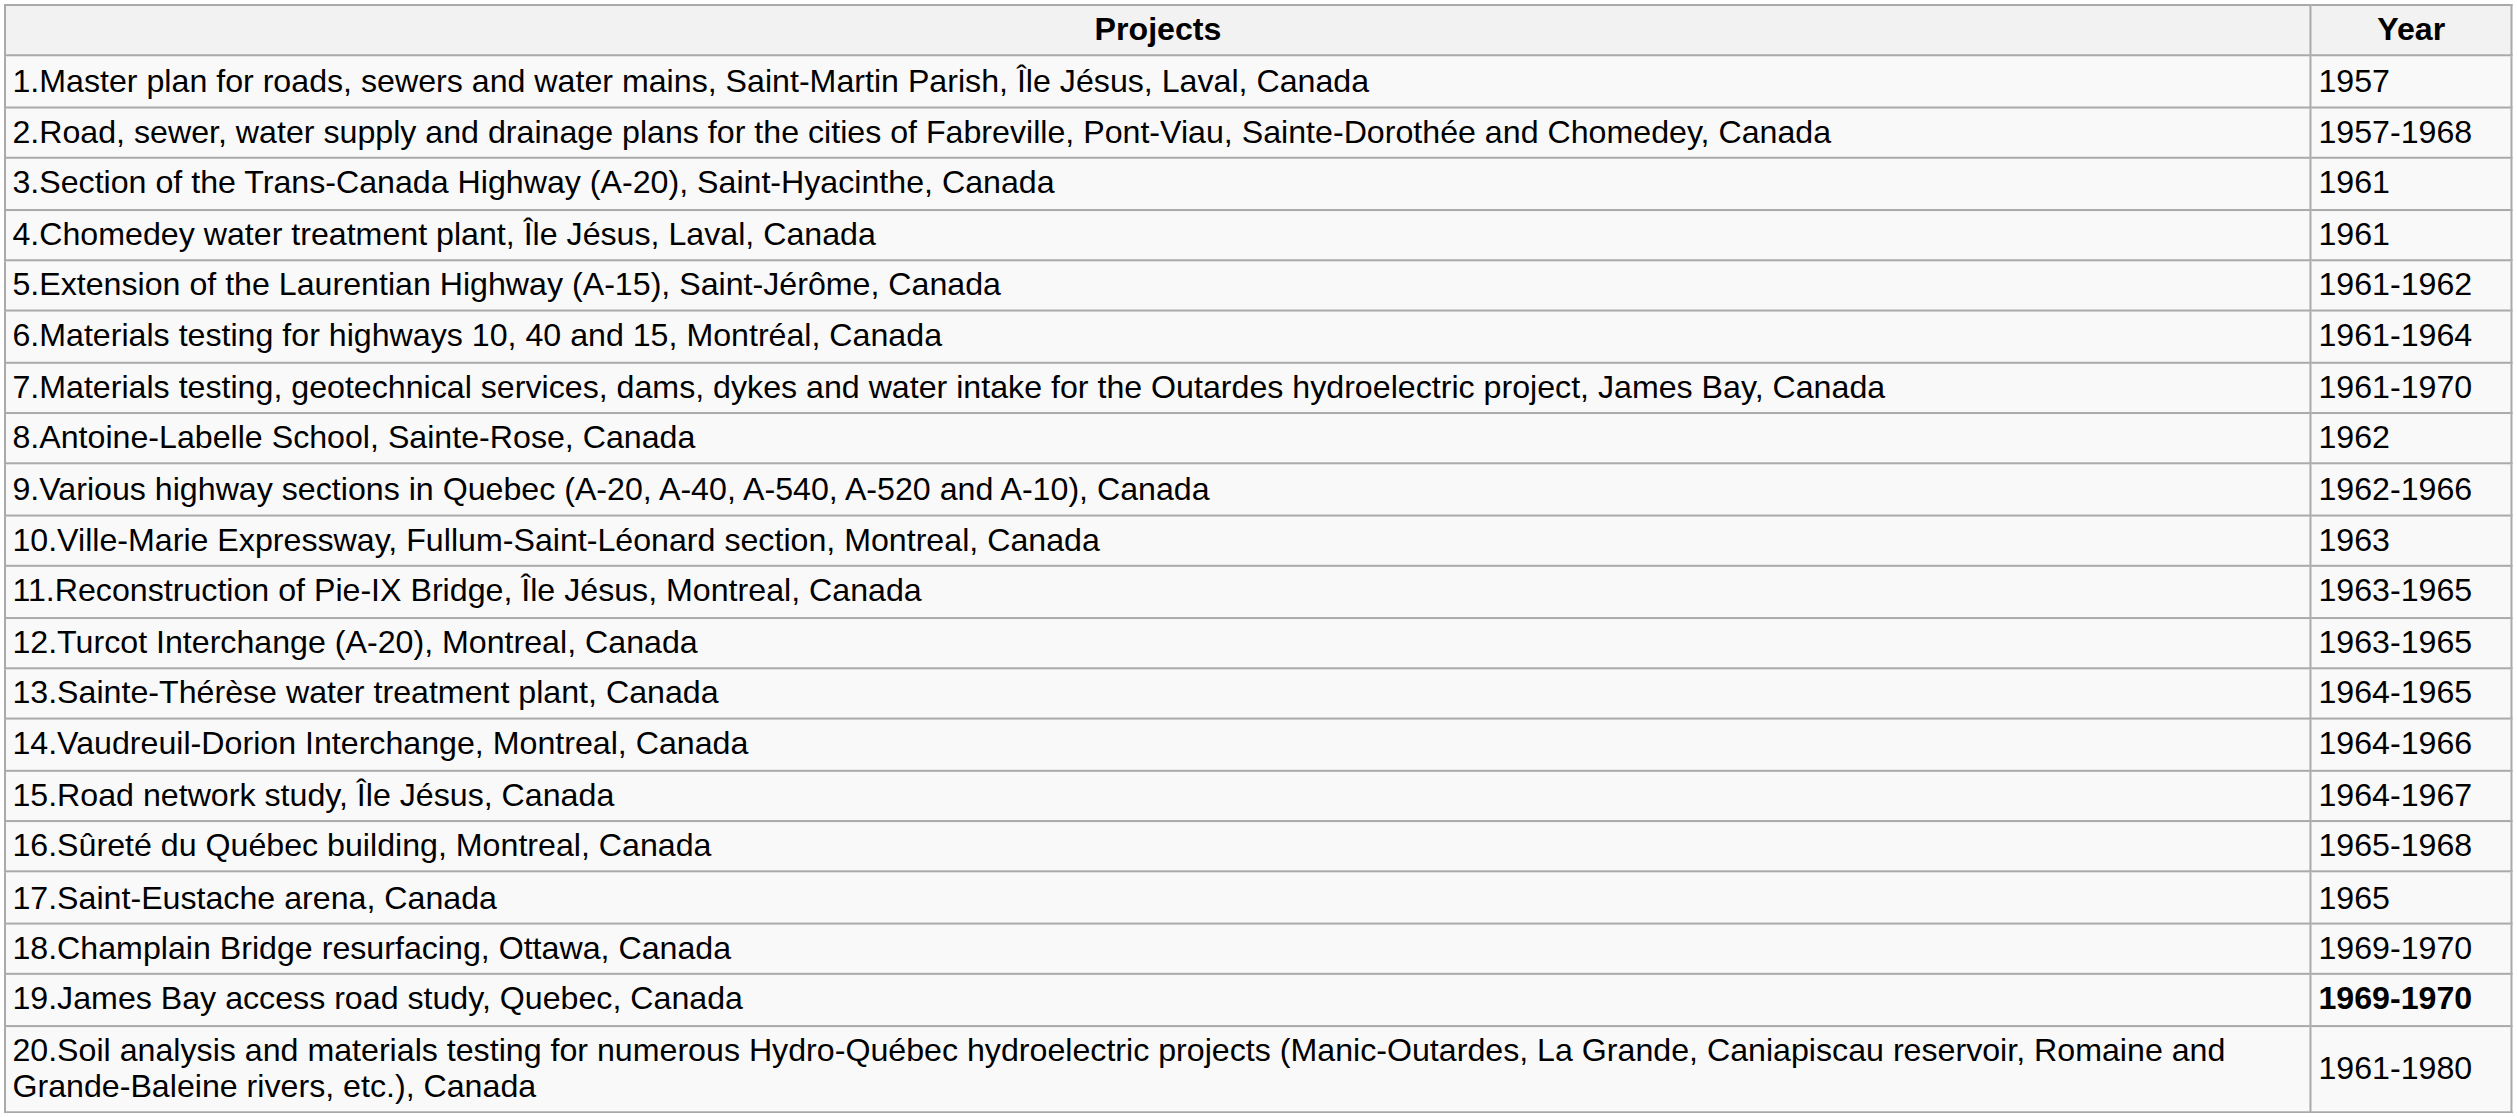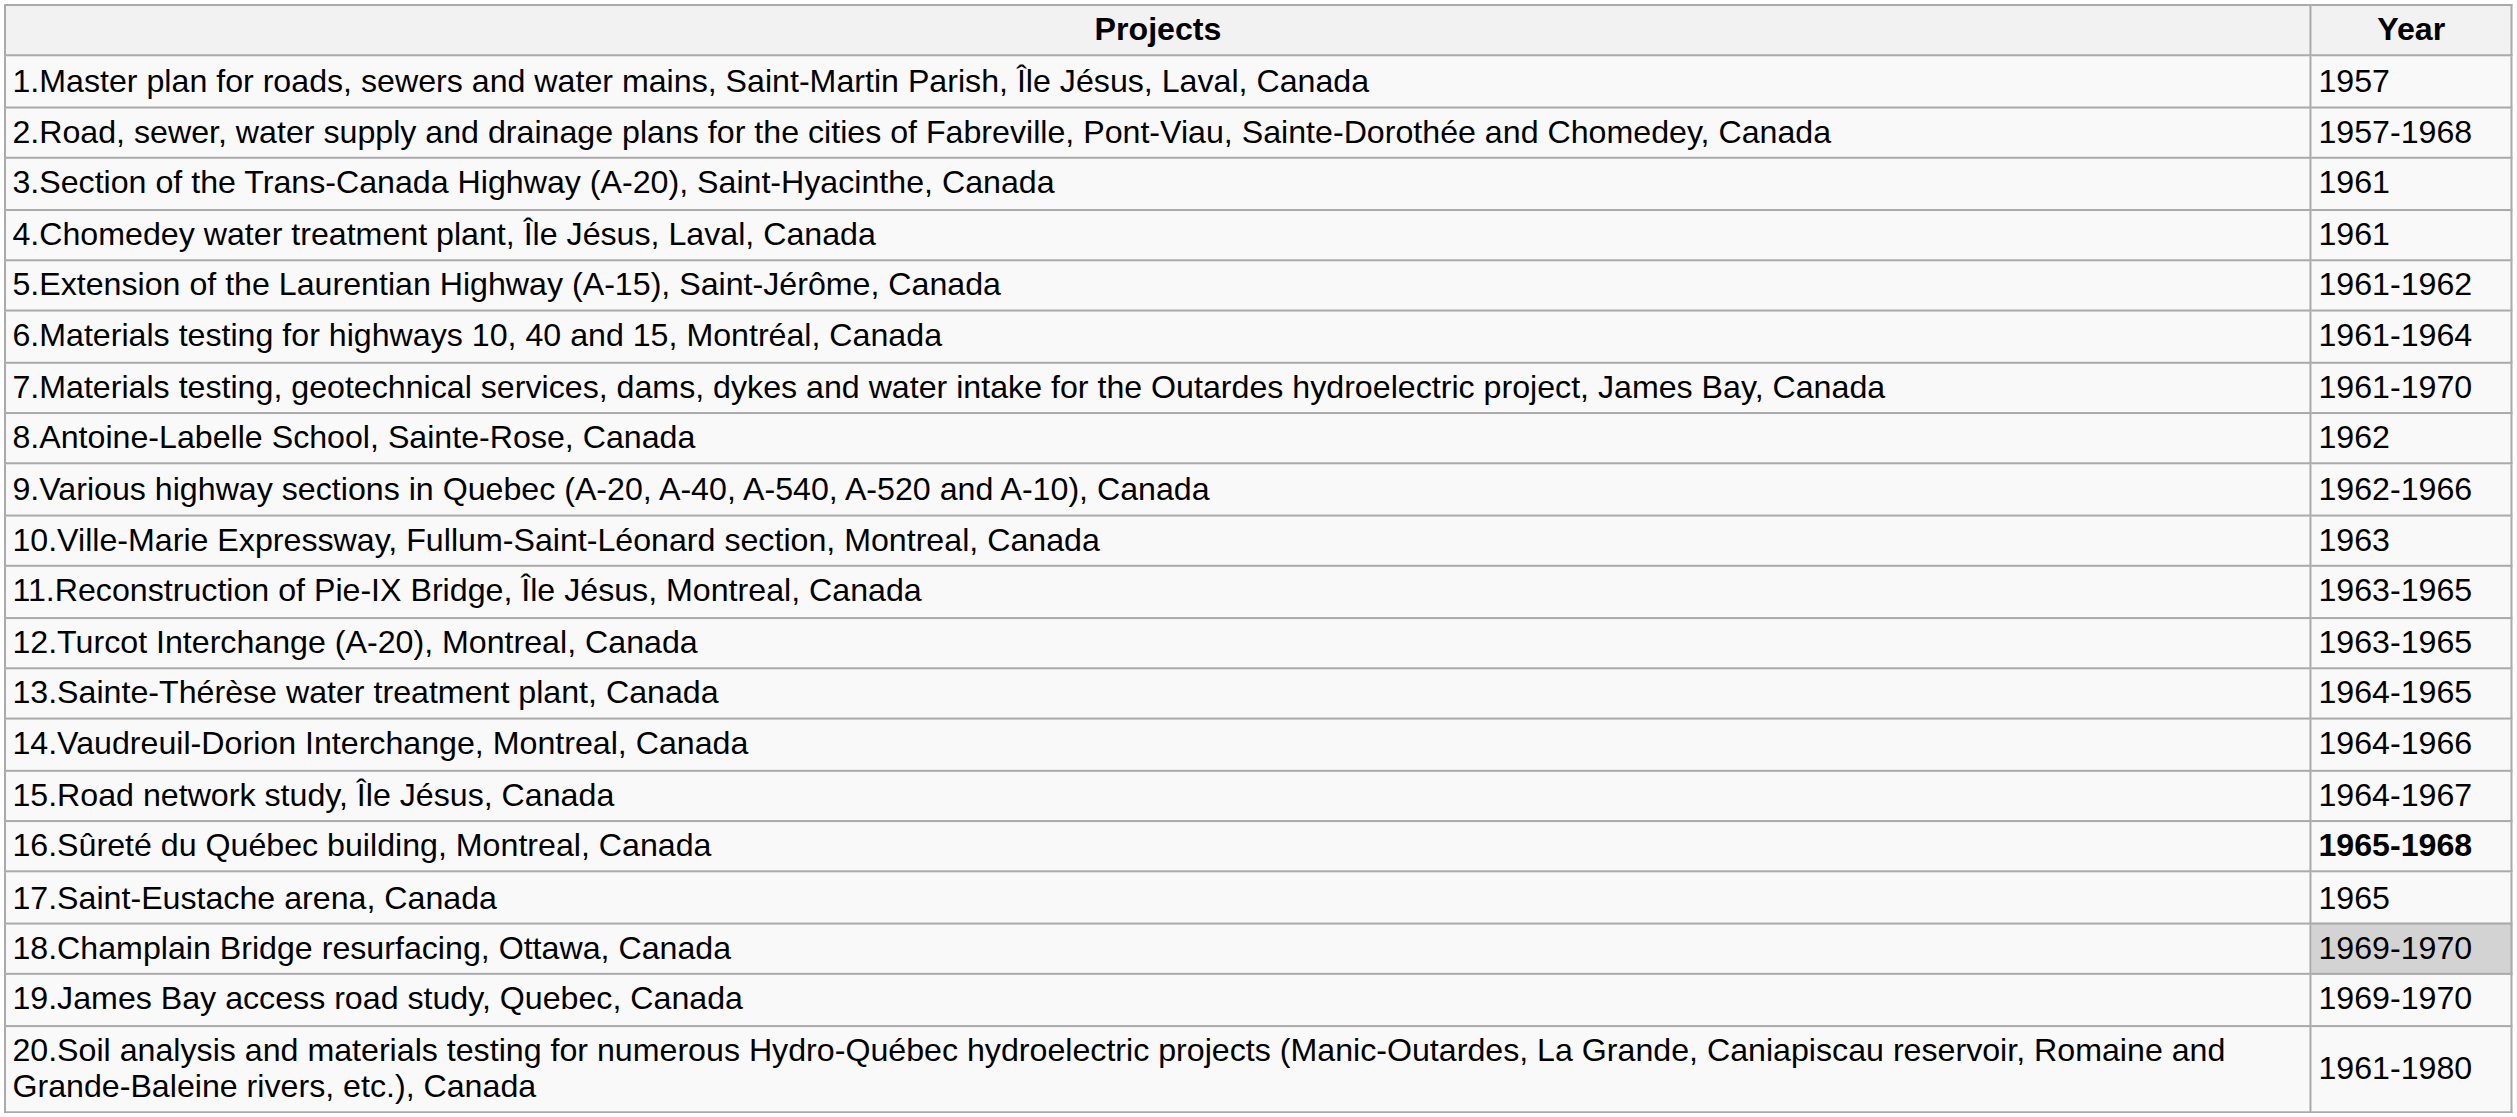(2395, 846) normal -> (2395, 846) bold
(2395, 948) no background -> (2395, 948) lightgrey background
(2395, 999) bold -> (2395, 999) normal
